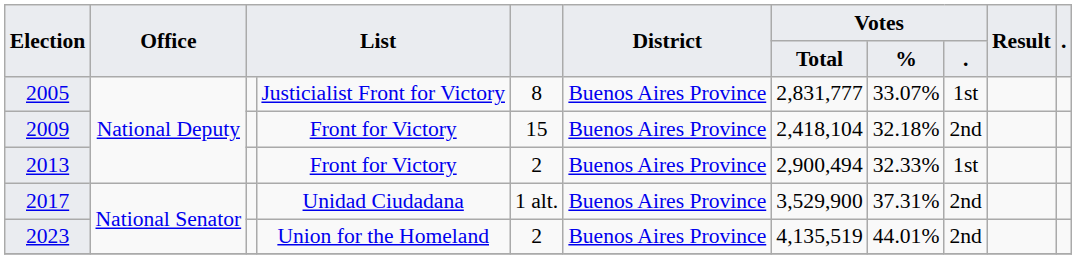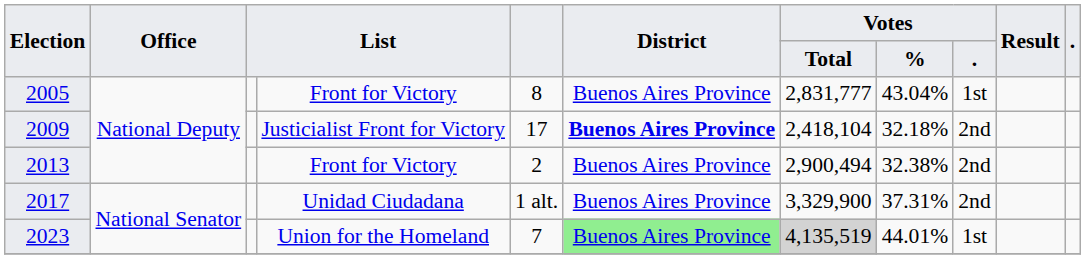(383, 93) Justicialist Front for Victory -> (383, 93) Front for Victory
(906, 93) 33.07% -> (915, 93) 43.04%
(383, 129) Front for Victory -> (383, 129) Justicialist Front for Victory
(537, 129) 15 -> (537, 129) 17
(667, 129) normal -> (672, 129) bold
(906, 165) 32.33% -> (915, 165) 32.38%
(966, 165) 1st -> (975, 165) 2nd
(820, 200) 3,529,900 -> (828, 200) 3,329,900
(537, 236) 2 -> (537, 236) 7
(667, 236) no background -> (672, 236) lightgreen background
(820, 236) no background -> (828, 236) lightgrey background
(966, 236) 2nd -> (975, 236) 1st
